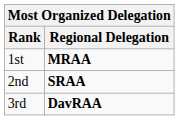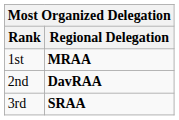(67, 81) SRAA -> (75, 81) DavRAA
(75, 103) DavRAA -> (67, 103) SRAA
